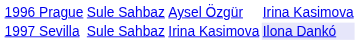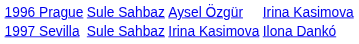(299, 31) lavender background -> (299, 31) no background
